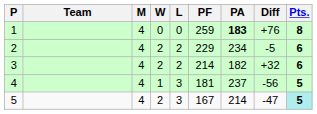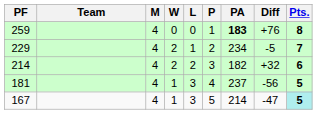columns swapped: (14, 13) <-> (205, 13)
(179, 48) 2 -> (193, 48) 1
(299, 48) 6 -> (299, 48) 7
(160, 100) 2 -> (174, 100) 1
